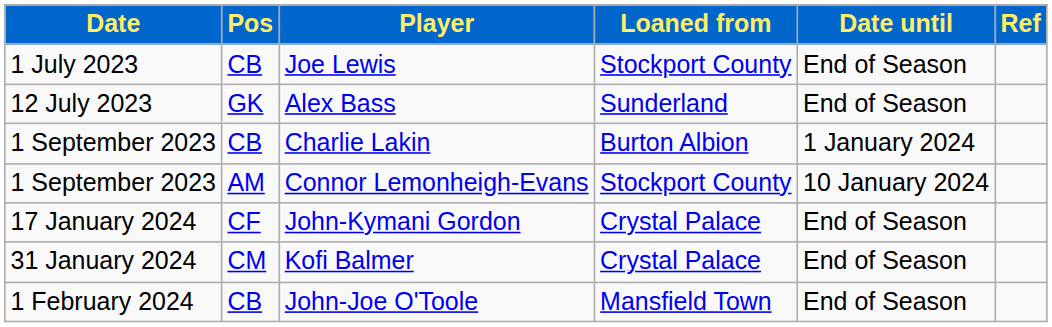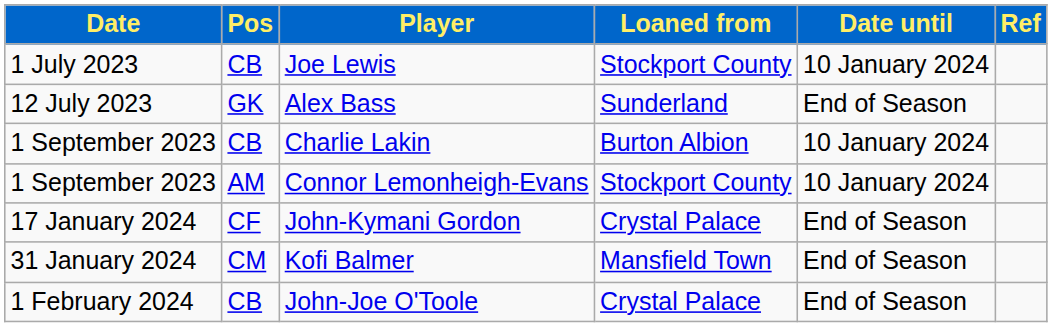(885, 63) End of Season -> (896, 63) 10 January 2024
(889, 143) 1 January 2024 -> (896, 143) 10 January 2024
(681, 261) Crystal Palace -> (686, 261) Mansfield Town
(686, 301) Mansfield Town -> (681, 301) Crystal Palace
